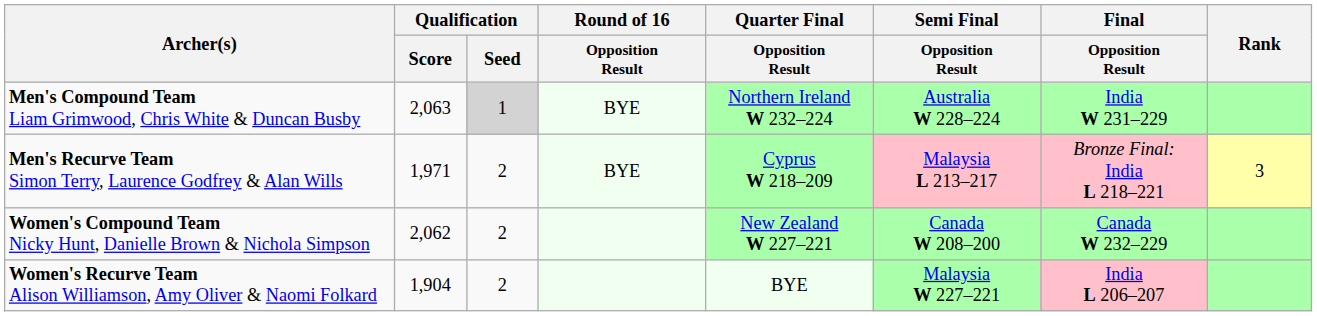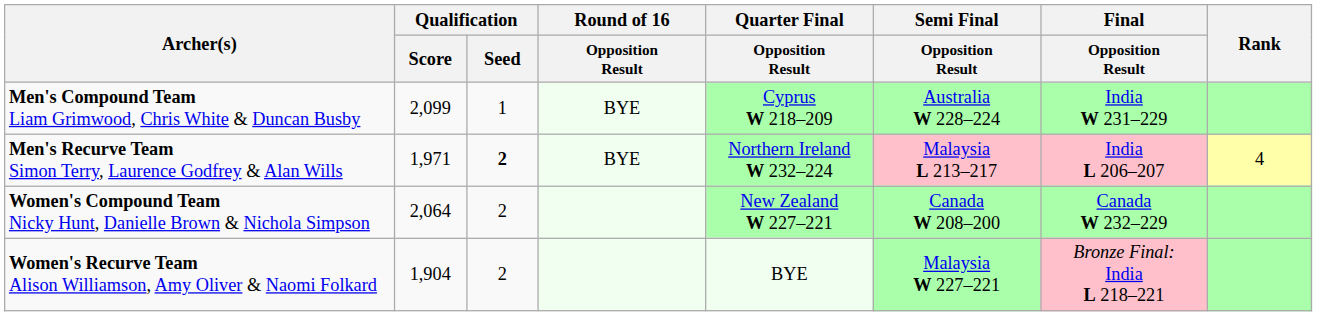(430, 108) 2,063 -> (430, 108) 2,099
(502, 108) lightgrey background -> (502, 108) no background
(789, 108) Northern Ireland W 232–224 -> (789, 108) Cyprus W 218–209
(502, 171) normal -> (502, 160) bold
(789, 171) Cyprus W 218–209 -> (789, 160) Northern Ireland W 232–224
(1124, 171) Bronze Final: India L 218–221 -> (1124, 160) India L 206–207
(1260, 171) 3 -> (1260, 160) 4
(430, 233) 2,062 -> (430, 212) 2,064
(1124, 285) India L 206–207 -> (1124, 274) Bronze Final: India L 218–221
